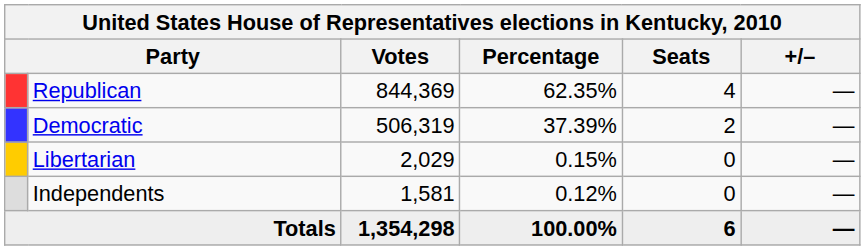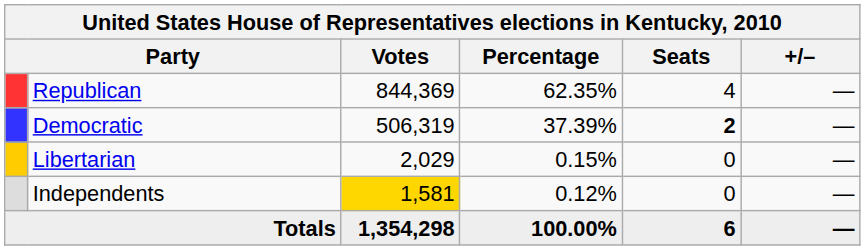(730, 125) normal -> (730, 125) bold
(427, 194) no background -> (427, 194) gold background
